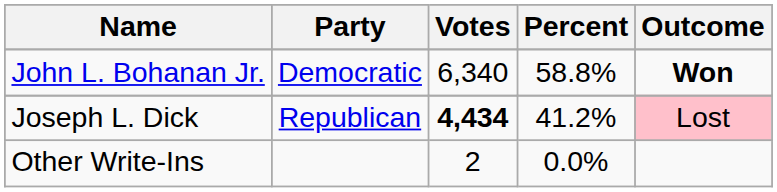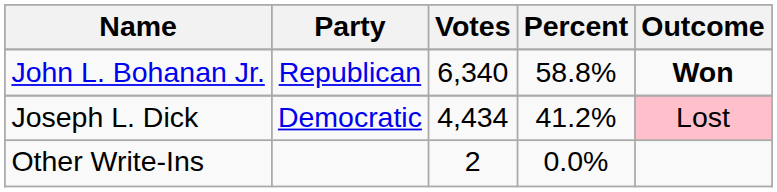(350, 72) Democratic -> (350, 72) Republican
(350, 117) Republican -> (350, 117) Democratic
(473, 117) bold -> (473, 117) normal
